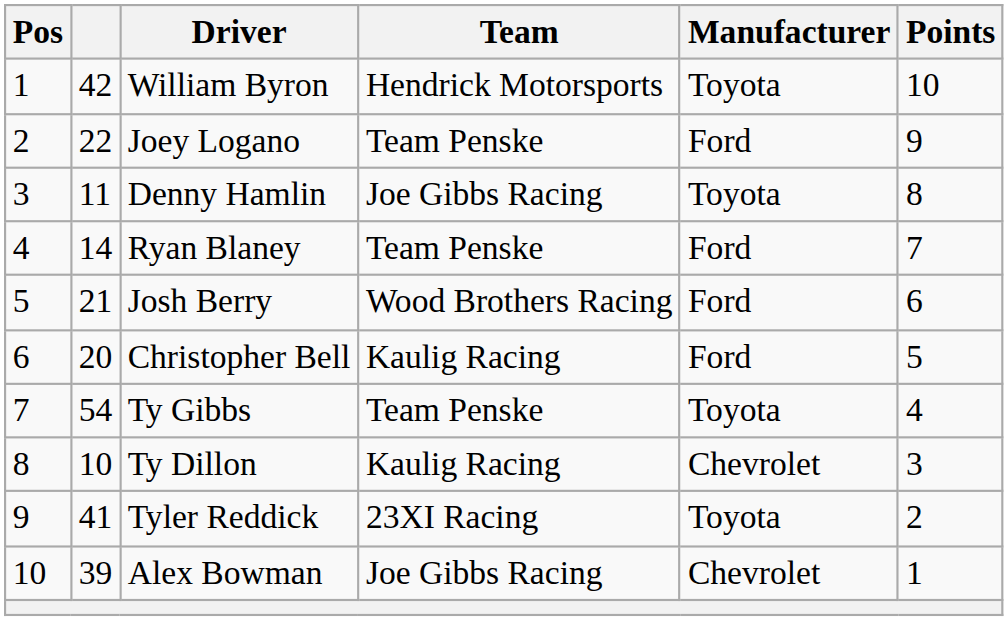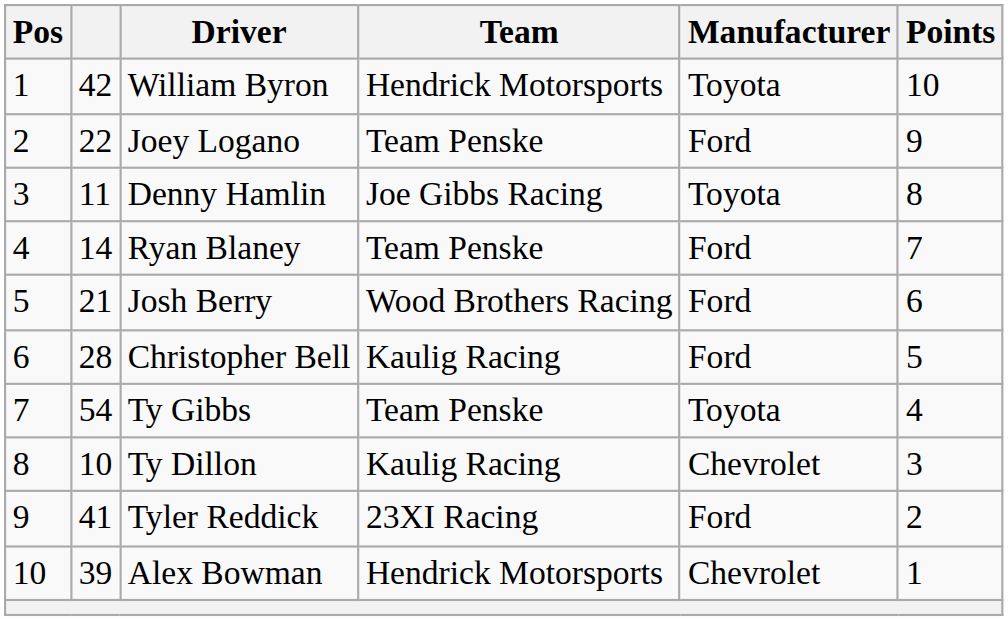(95, 355) 20 -> (95, 355) 28
(734, 517) Toyota -> (720, 517) Ford
(484, 571) Joe Gibbs Racing -> (514, 571) Hendrick Motorsports
